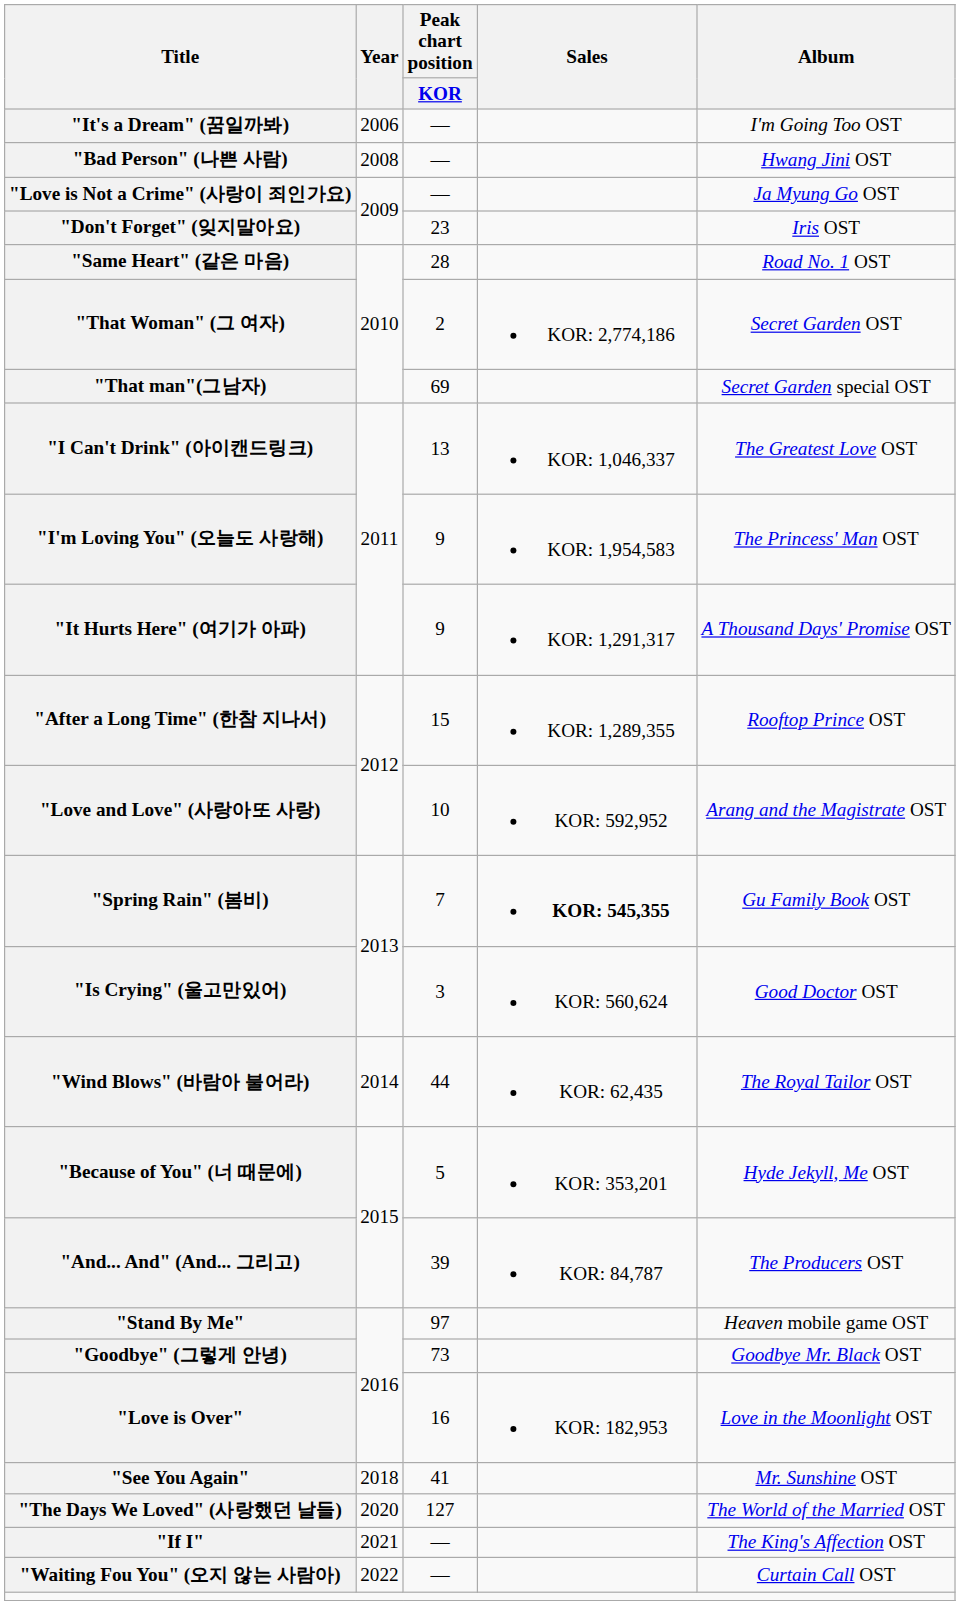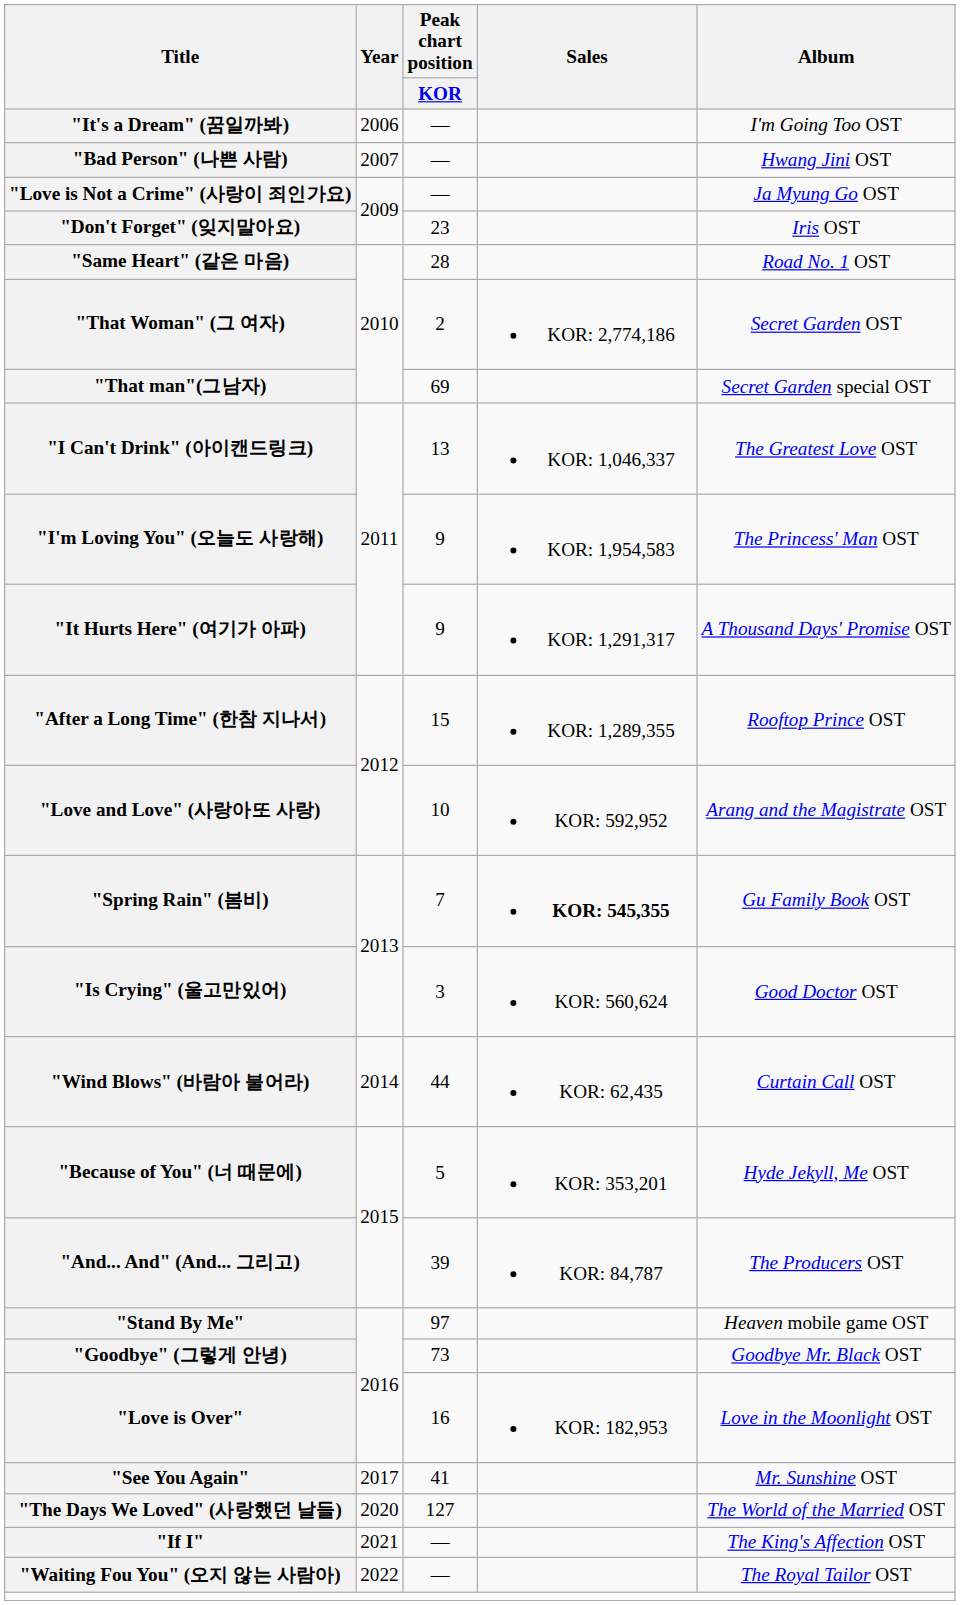(379, 159) 2008 -> (379, 159) 2007
(826, 1081) The Royal Tailor OST -> (826, 1081) Curtain Call OST
(379, 1478) 2018 -> (379, 1478) 2017
(826, 1574) Curtain Call OST -> (826, 1574) The Royal Tailor OST
